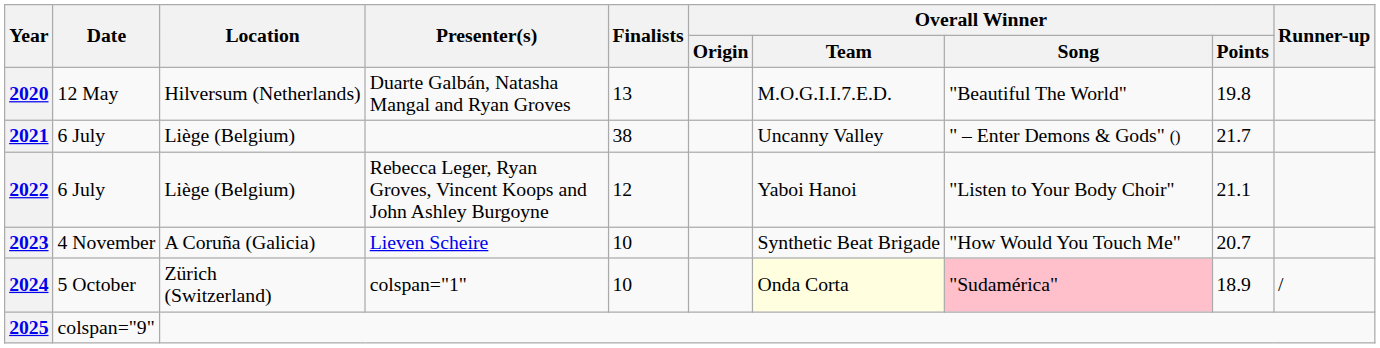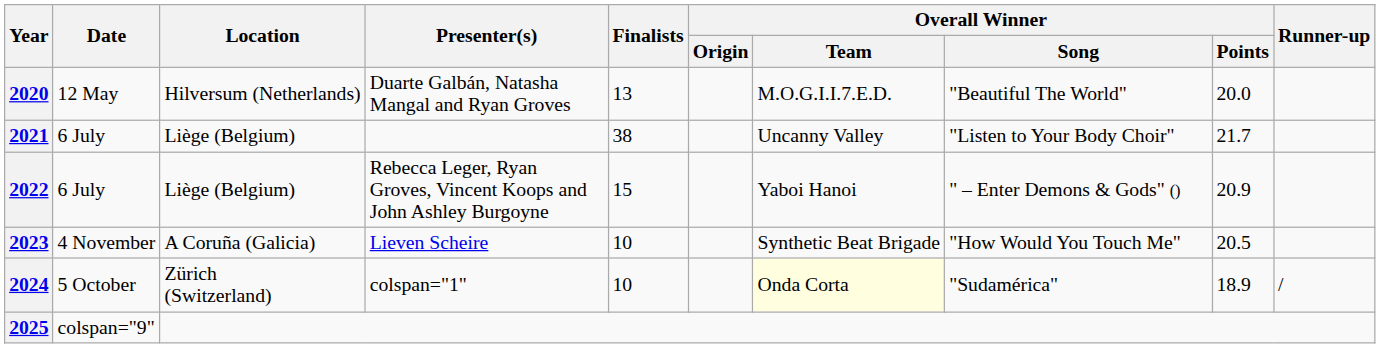(1234, 93) 19.8 -> (1234, 93) 20.0
(1065, 135) " – Enter Demons & Gods" () -> (1062, 135) "Listen to Your Body Choir"
(622, 189) 12 -> (622, 189) 15
(1062, 189) "Listen to Your Body Choir" -> (1065, 189) " – Enter Demons & Gods" ()
(1234, 189) 21.1 -> (1234, 189) 20.9
(1234, 242) 20.7 -> (1234, 242) 20.5
(1004, 284) pink background -> (1004, 284) no background
